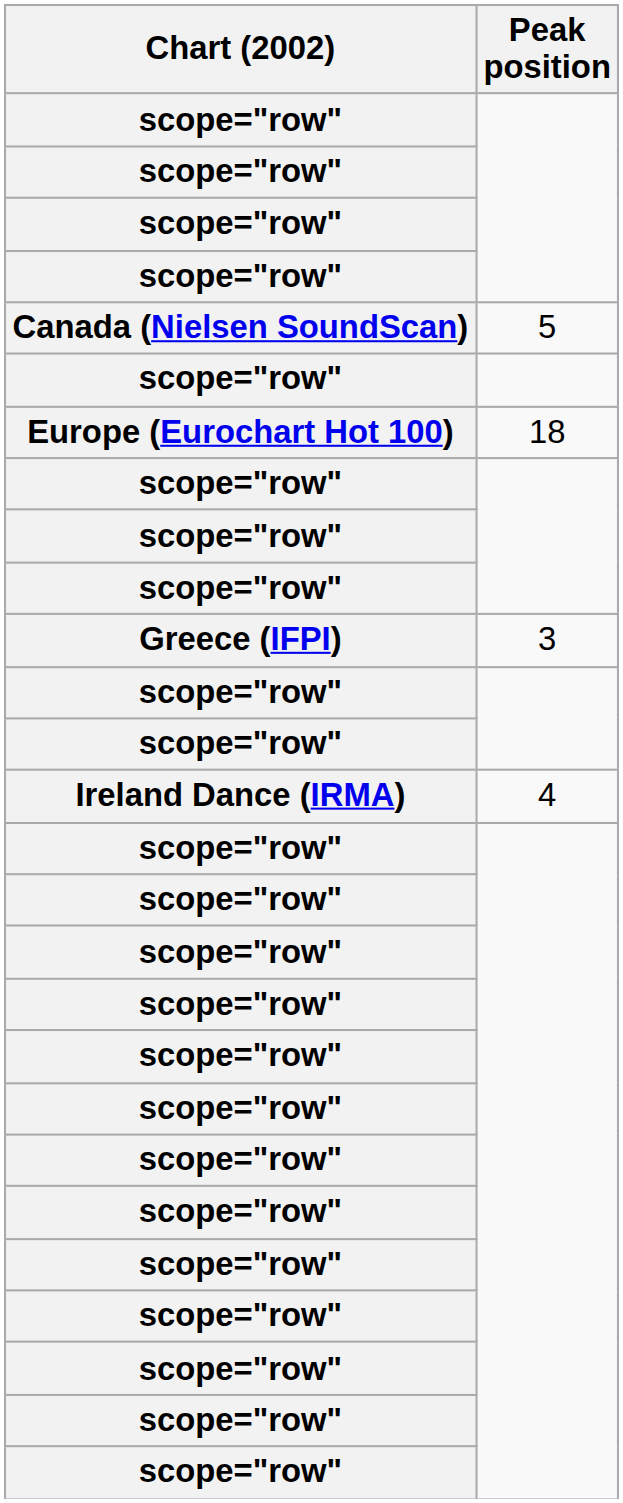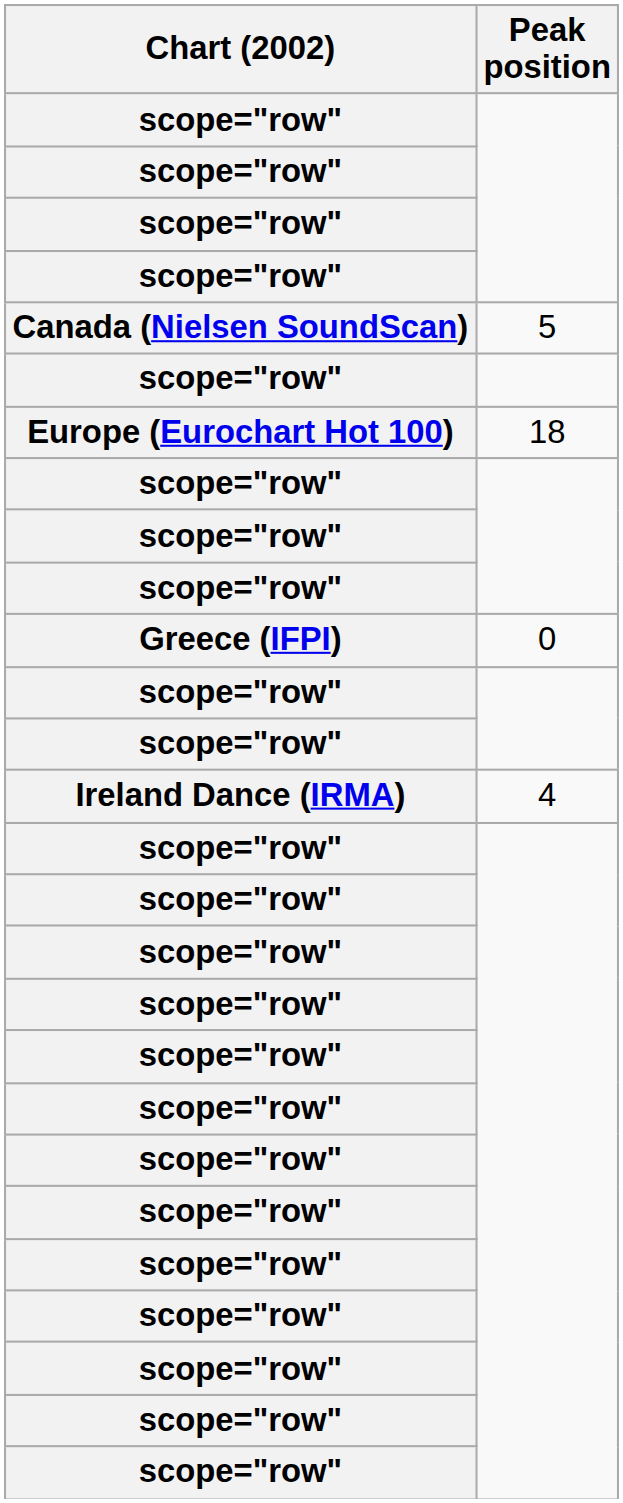(547, 639) 3 -> (547, 639) 0
